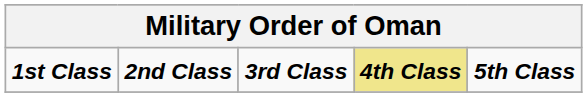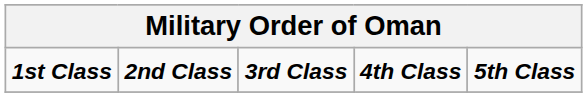(411, 69) khaki background -> (411, 69) no background
